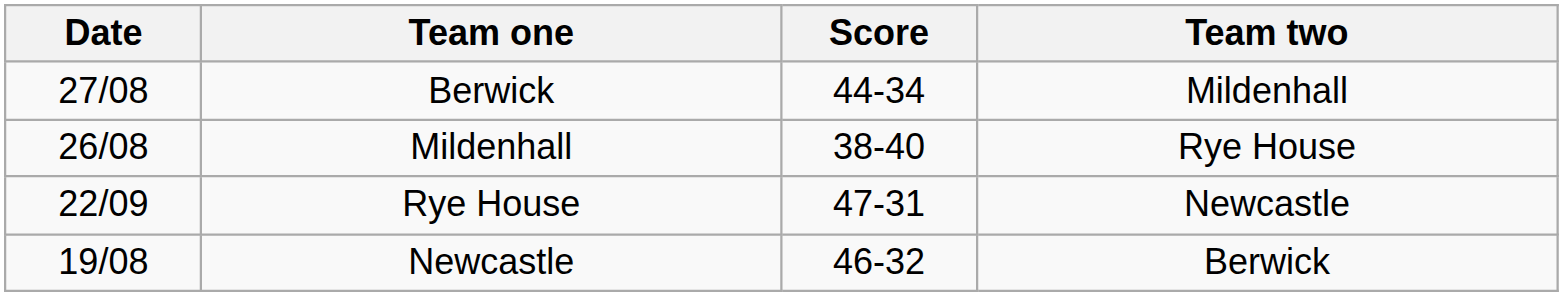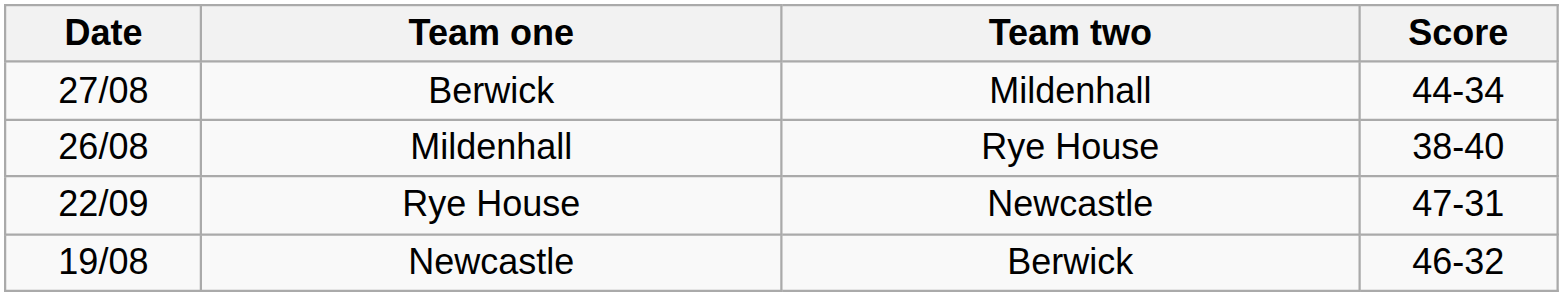columns swapped: (879, 33) <-> (1267, 33)
